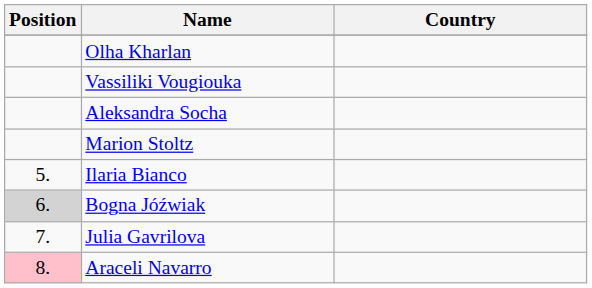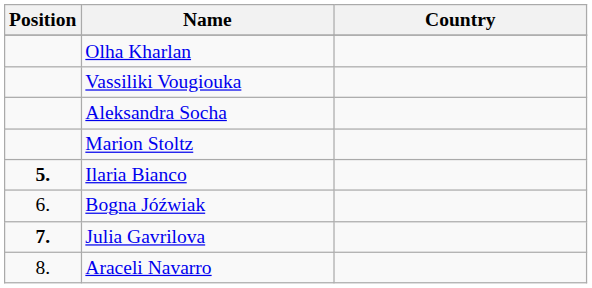(43, 174) normal -> (43, 174) bold
(43, 205) lightgrey background -> (43, 205) no background
(43, 236) normal -> (43, 236) bold
(43, 267) pink background -> (43, 267) no background
